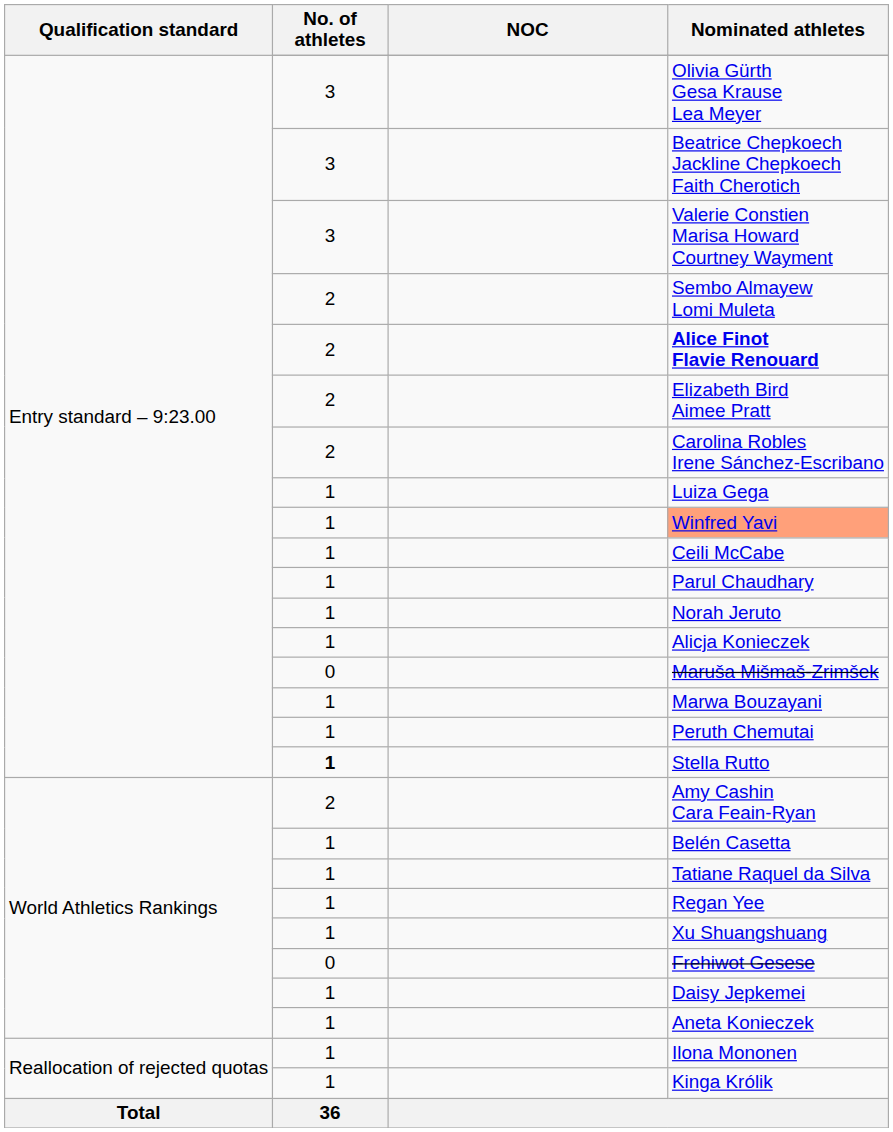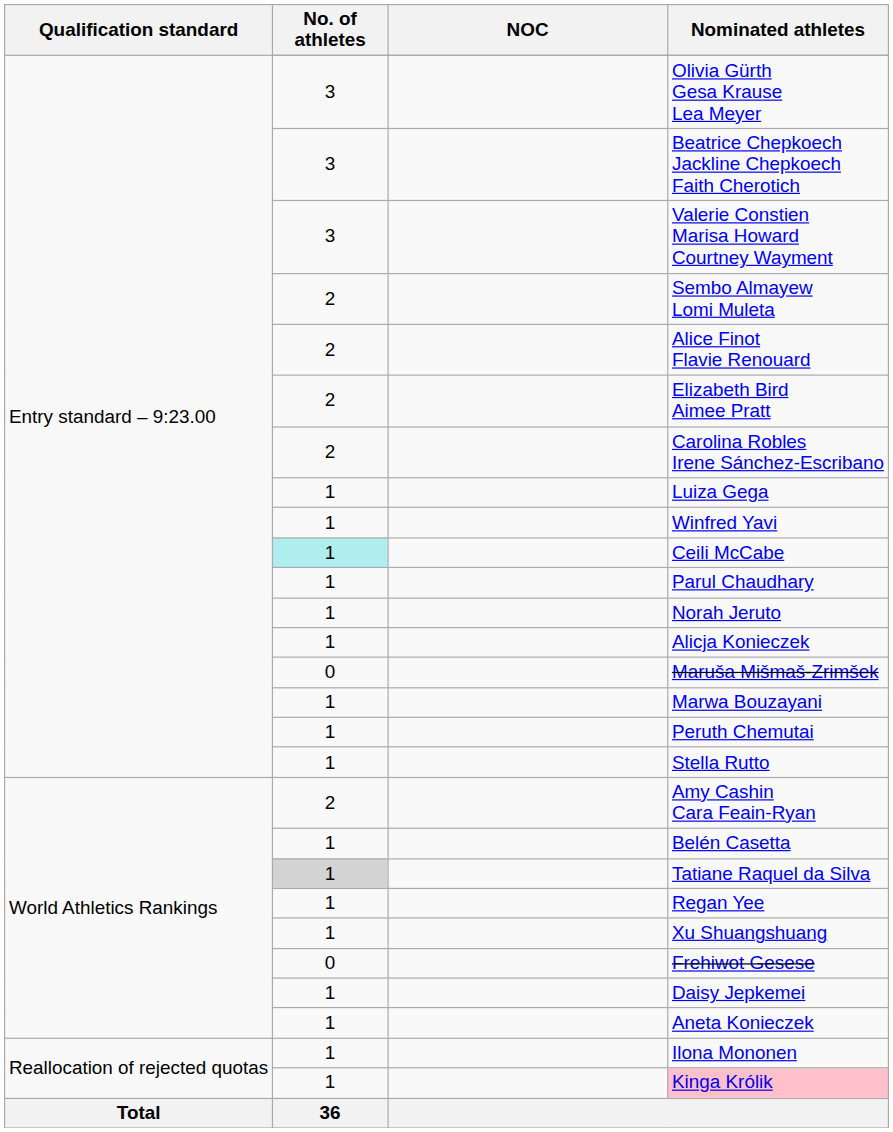(745, 349) bold -> (741, 349) normal
(725, 522) lightsalmon background -> (725, 522) no background
(330, 552) no background -> (330, 552) paleturquoise background
(330, 762) bold -> (330, 762) normal
(330, 873) no background -> (330, 873) lightgrey background
(722, 1082) no background -> (722, 1082) pink background
